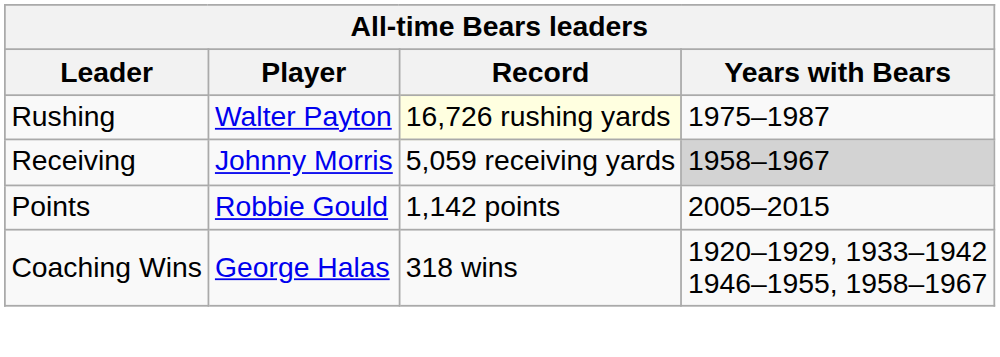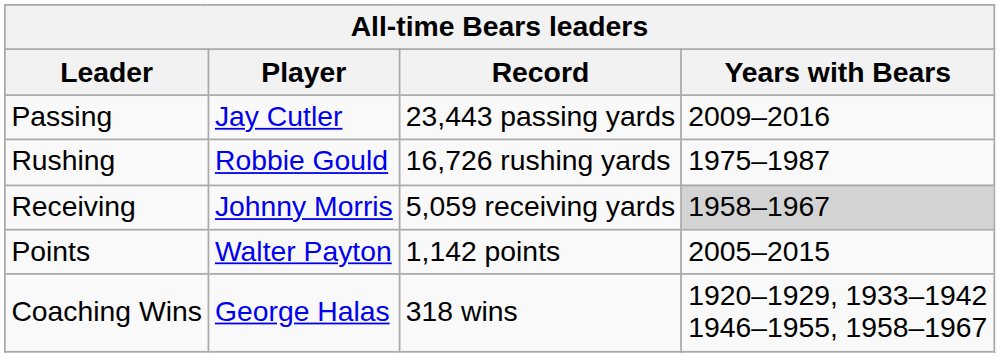+ row: (62, 116)
(303, 116) Walter Payton -> (302, 161) Robbie Gould
(538, 116) lightyellow background -> (538, 161) no background
(302, 206) Robbie Gould -> (303, 251) Walter Payton
